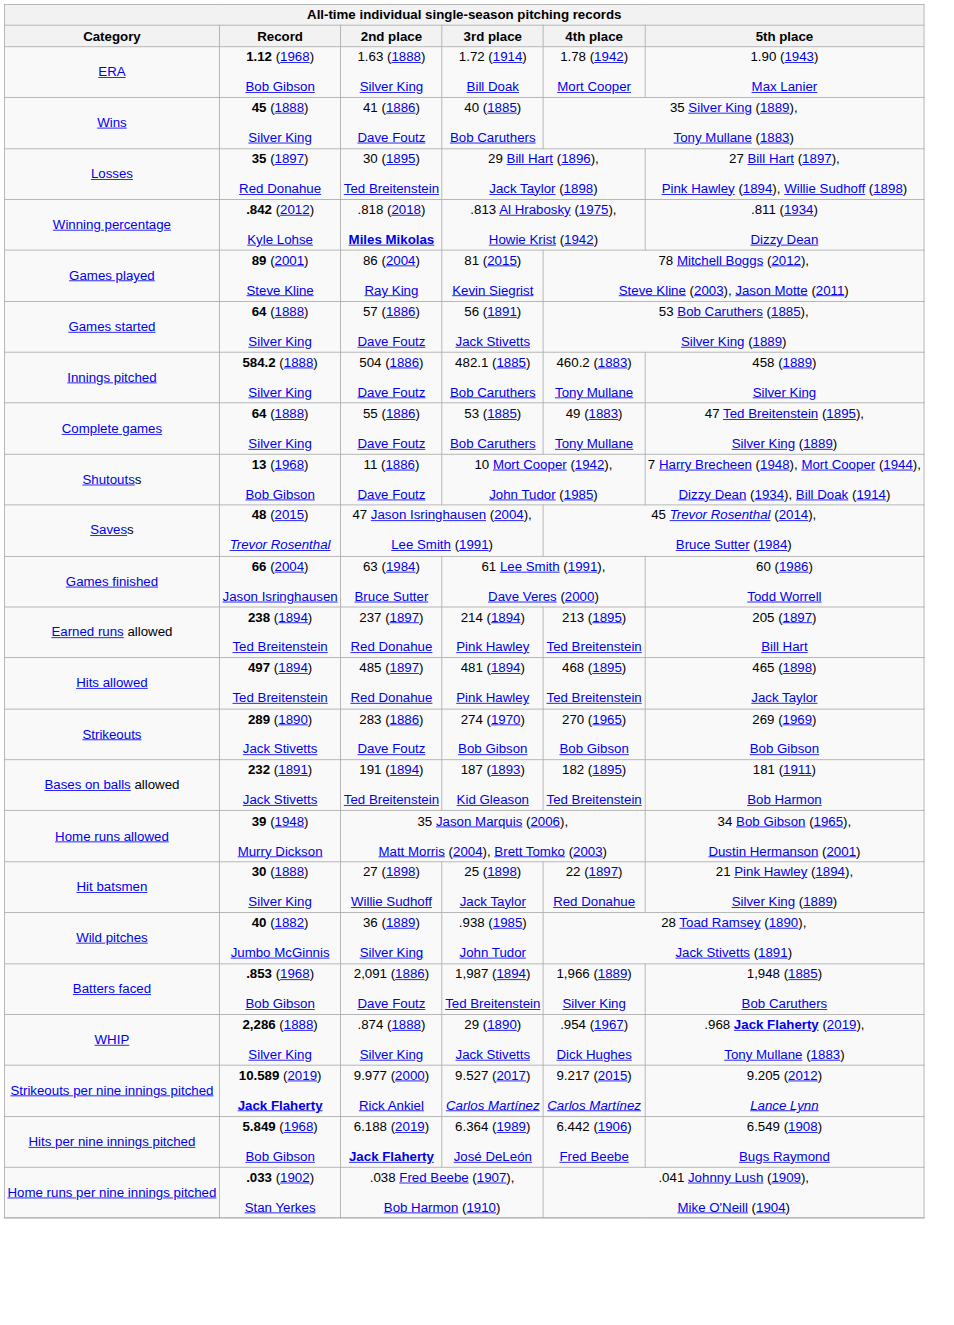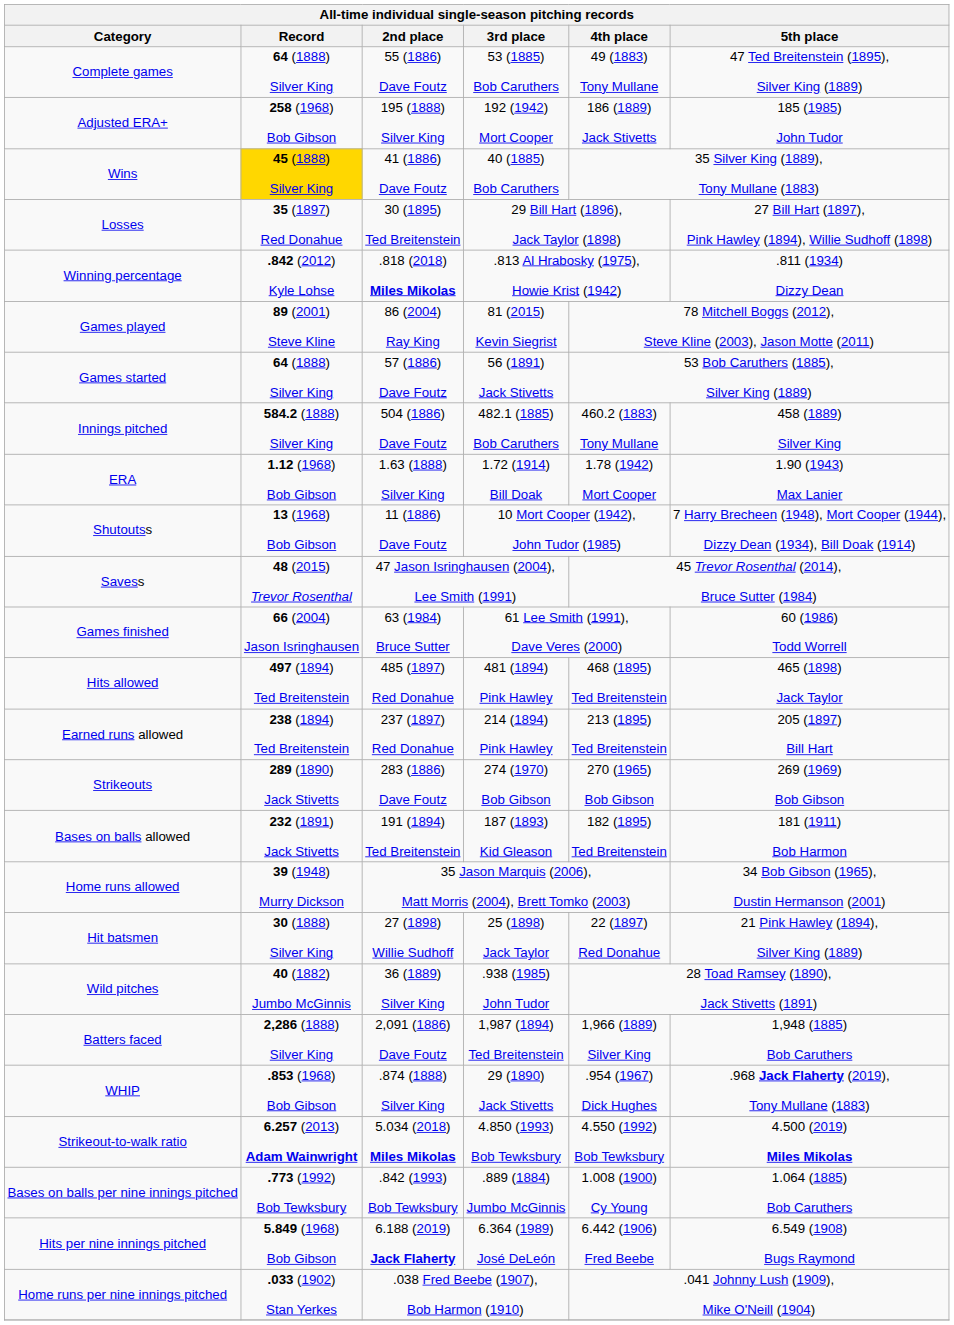rows swapped: (112, 72) <-> (112, 428)
+ row: (123, 123)
(280, 123) no background -> (302, 173) gold background
rows swapped: (112, 683) <-> (112, 632)
(280, 989) .853 (1968) Bob Gibson -> (302, 1039) 2,286 (1888) Silver King
(280, 1039) 2,286 (1888) Silver King -> (302, 1090) .853 (1968) Bob Gibson
+ row: (123, 1141)
- row: (112, 1090)
+ row: (123, 1192)
